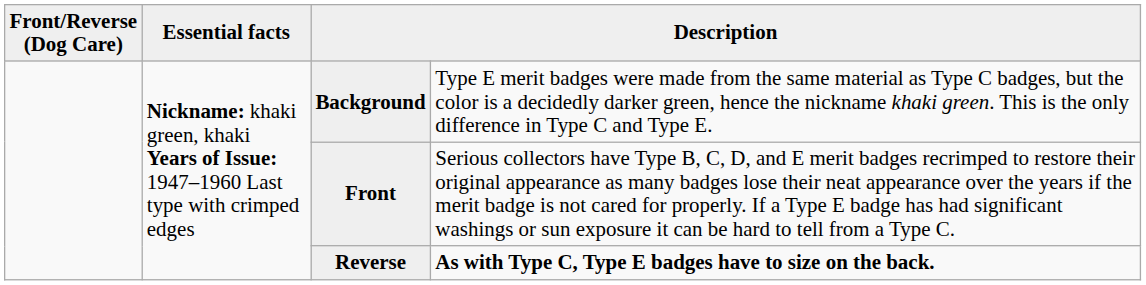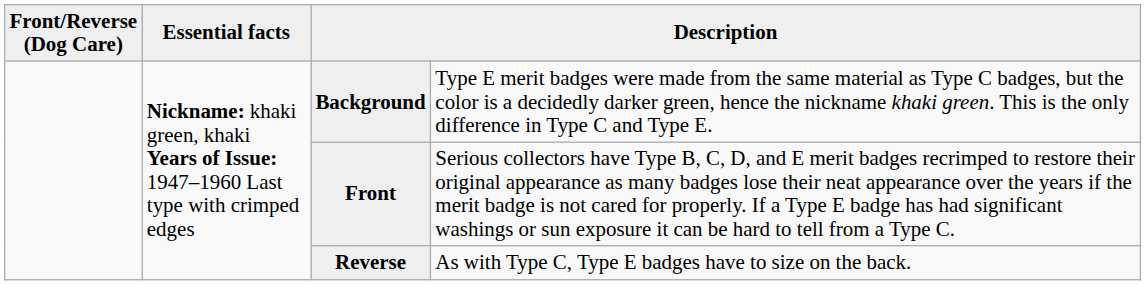(685, 262) bold -> (673, 262) normal
